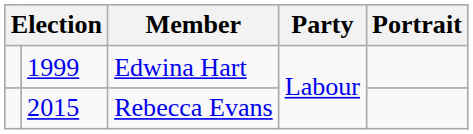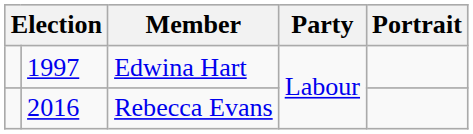(53, 66) 1999 -> (53, 66) 1997
(53, 107) 2015 -> (53, 107) 2016
